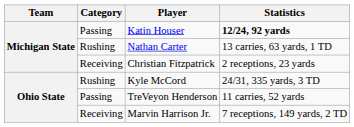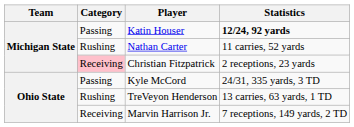(277, 46) 13 carries, 63 yards, 1 TD -> (263, 46) 11 carries, 52 yards
(101, 63) no background -> (101, 63) pink background
(97, 80) Rushing -> (96, 80) Passing
(96, 97) Passing -> (97, 97) Rushing
(263, 97) 11 carries, 52 yards -> (277, 97) 13 carries, 63 yards, 1 TD
